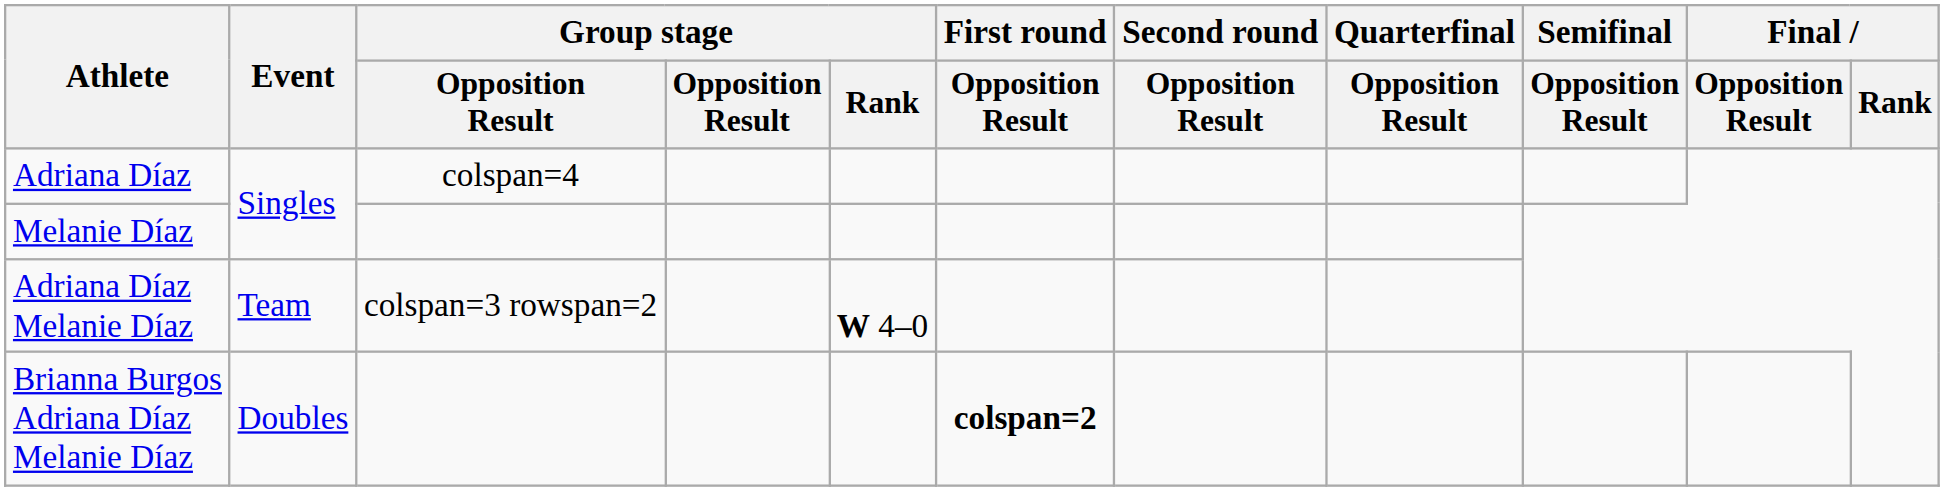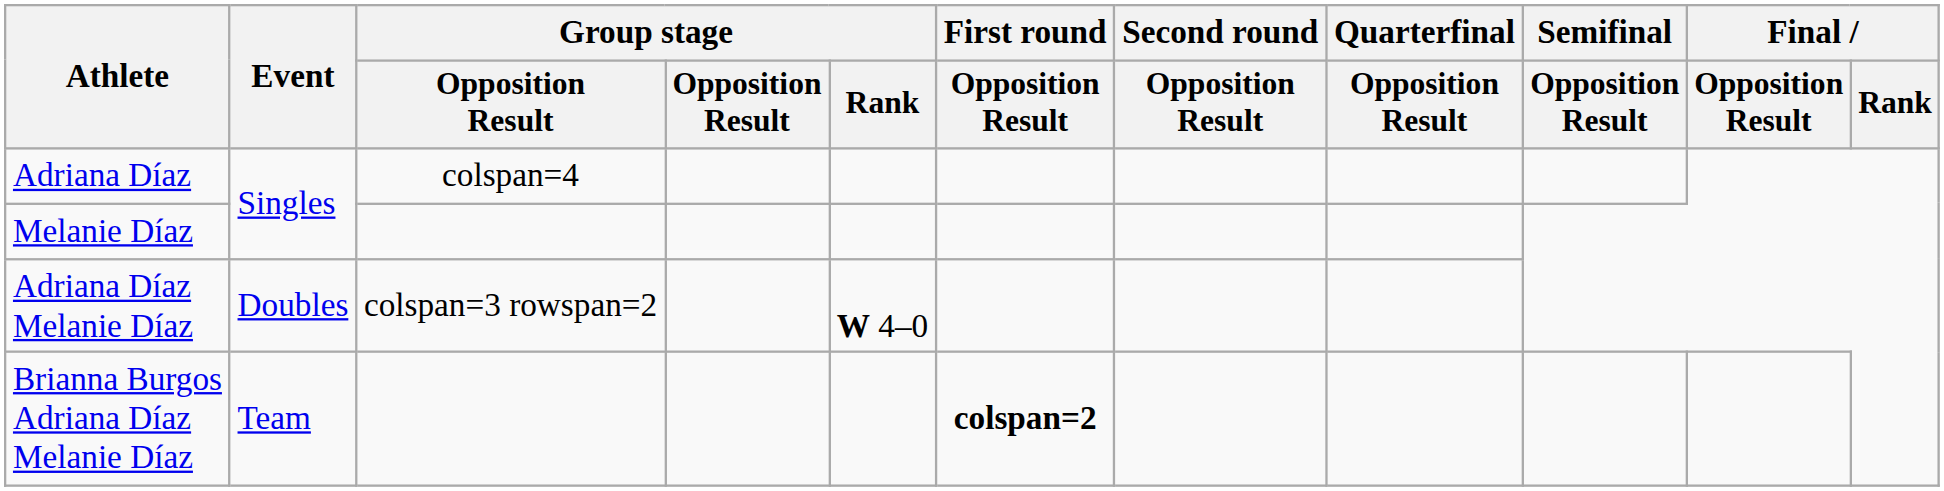(274, 305) Team -> (293, 305) Doubles
(293, 419) Doubles -> (274, 419) Team
